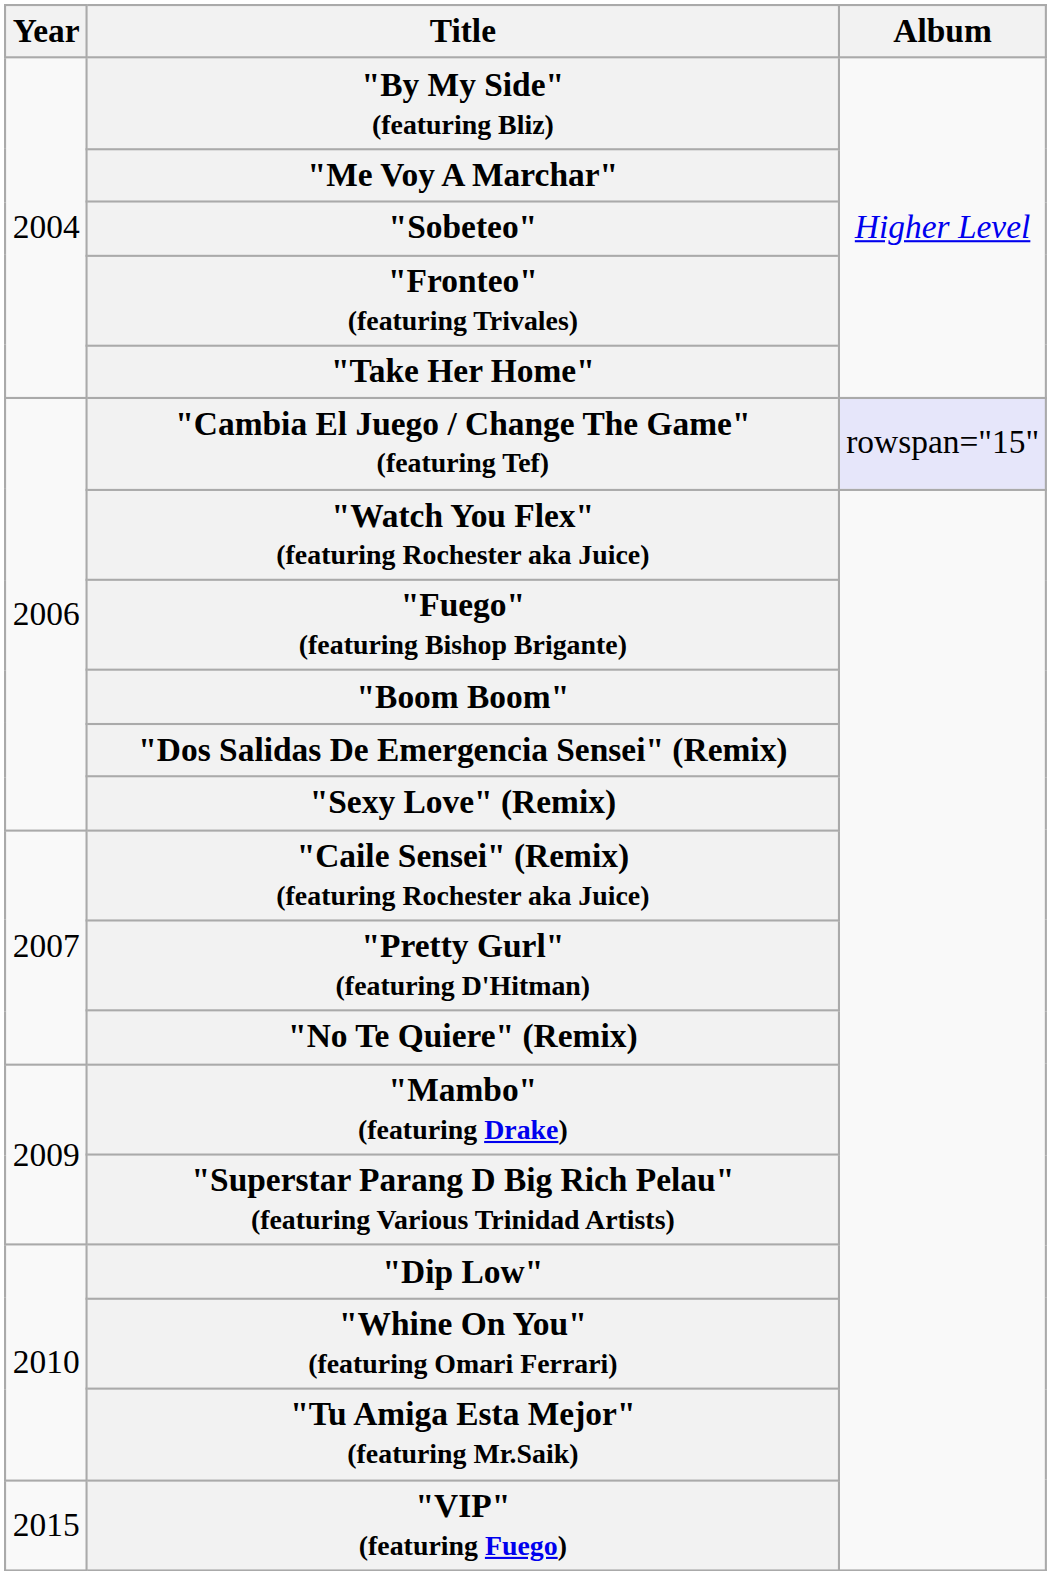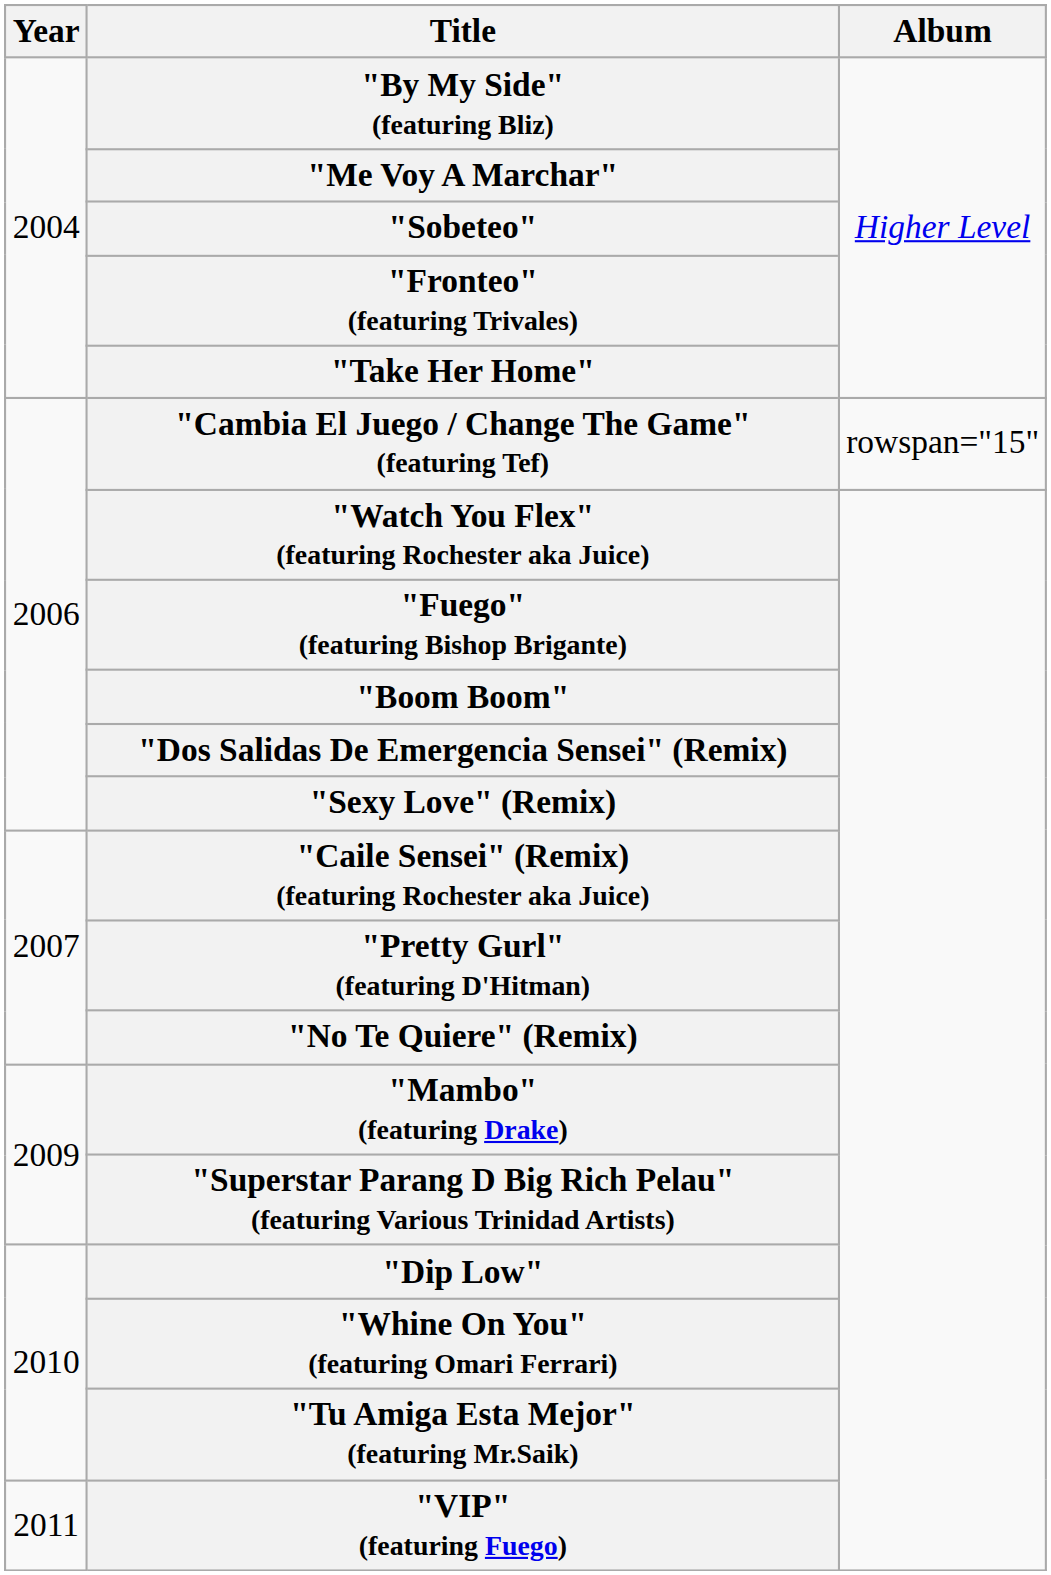(943, 443) lavender background -> (943, 443) no background
(46, 1524) 2015 -> (46, 1524) 2011
